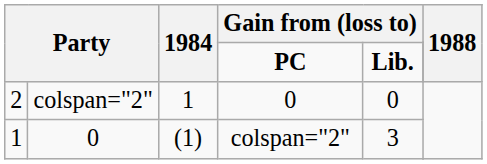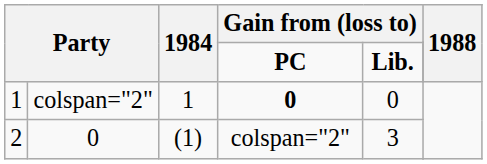(16, 100) 2 -> (16, 100) 1
(290, 100) normal -> (290, 100) bold
(16, 138) 1 -> (16, 138) 2
